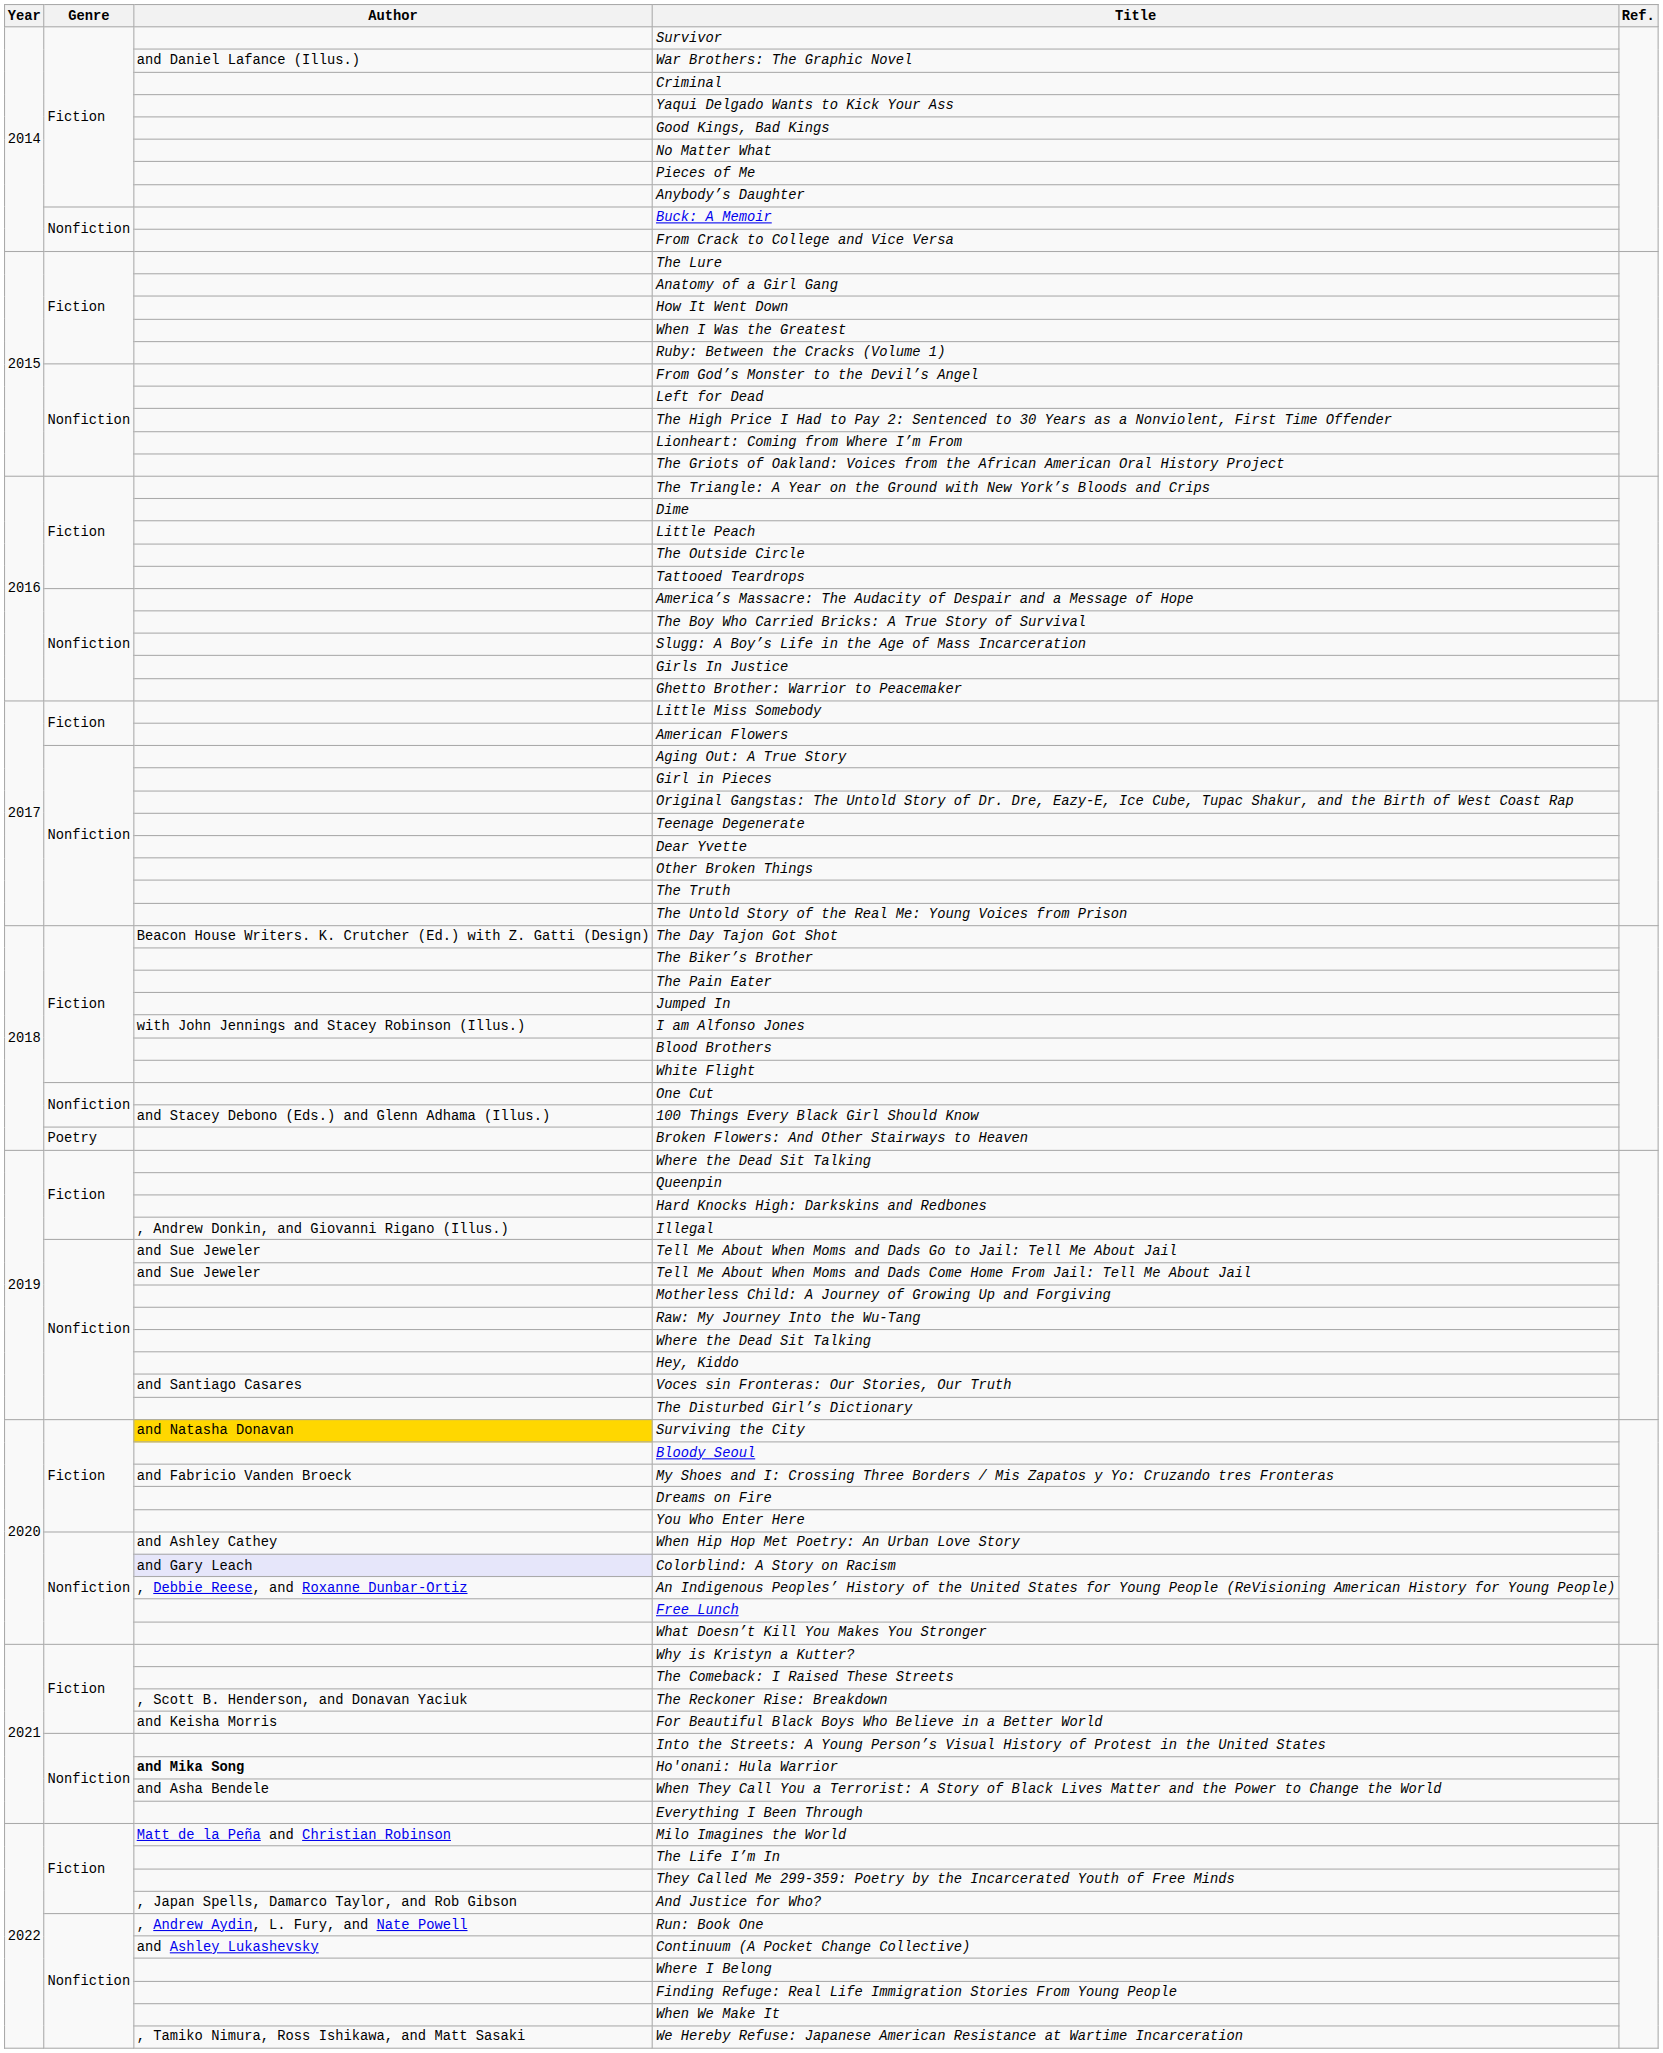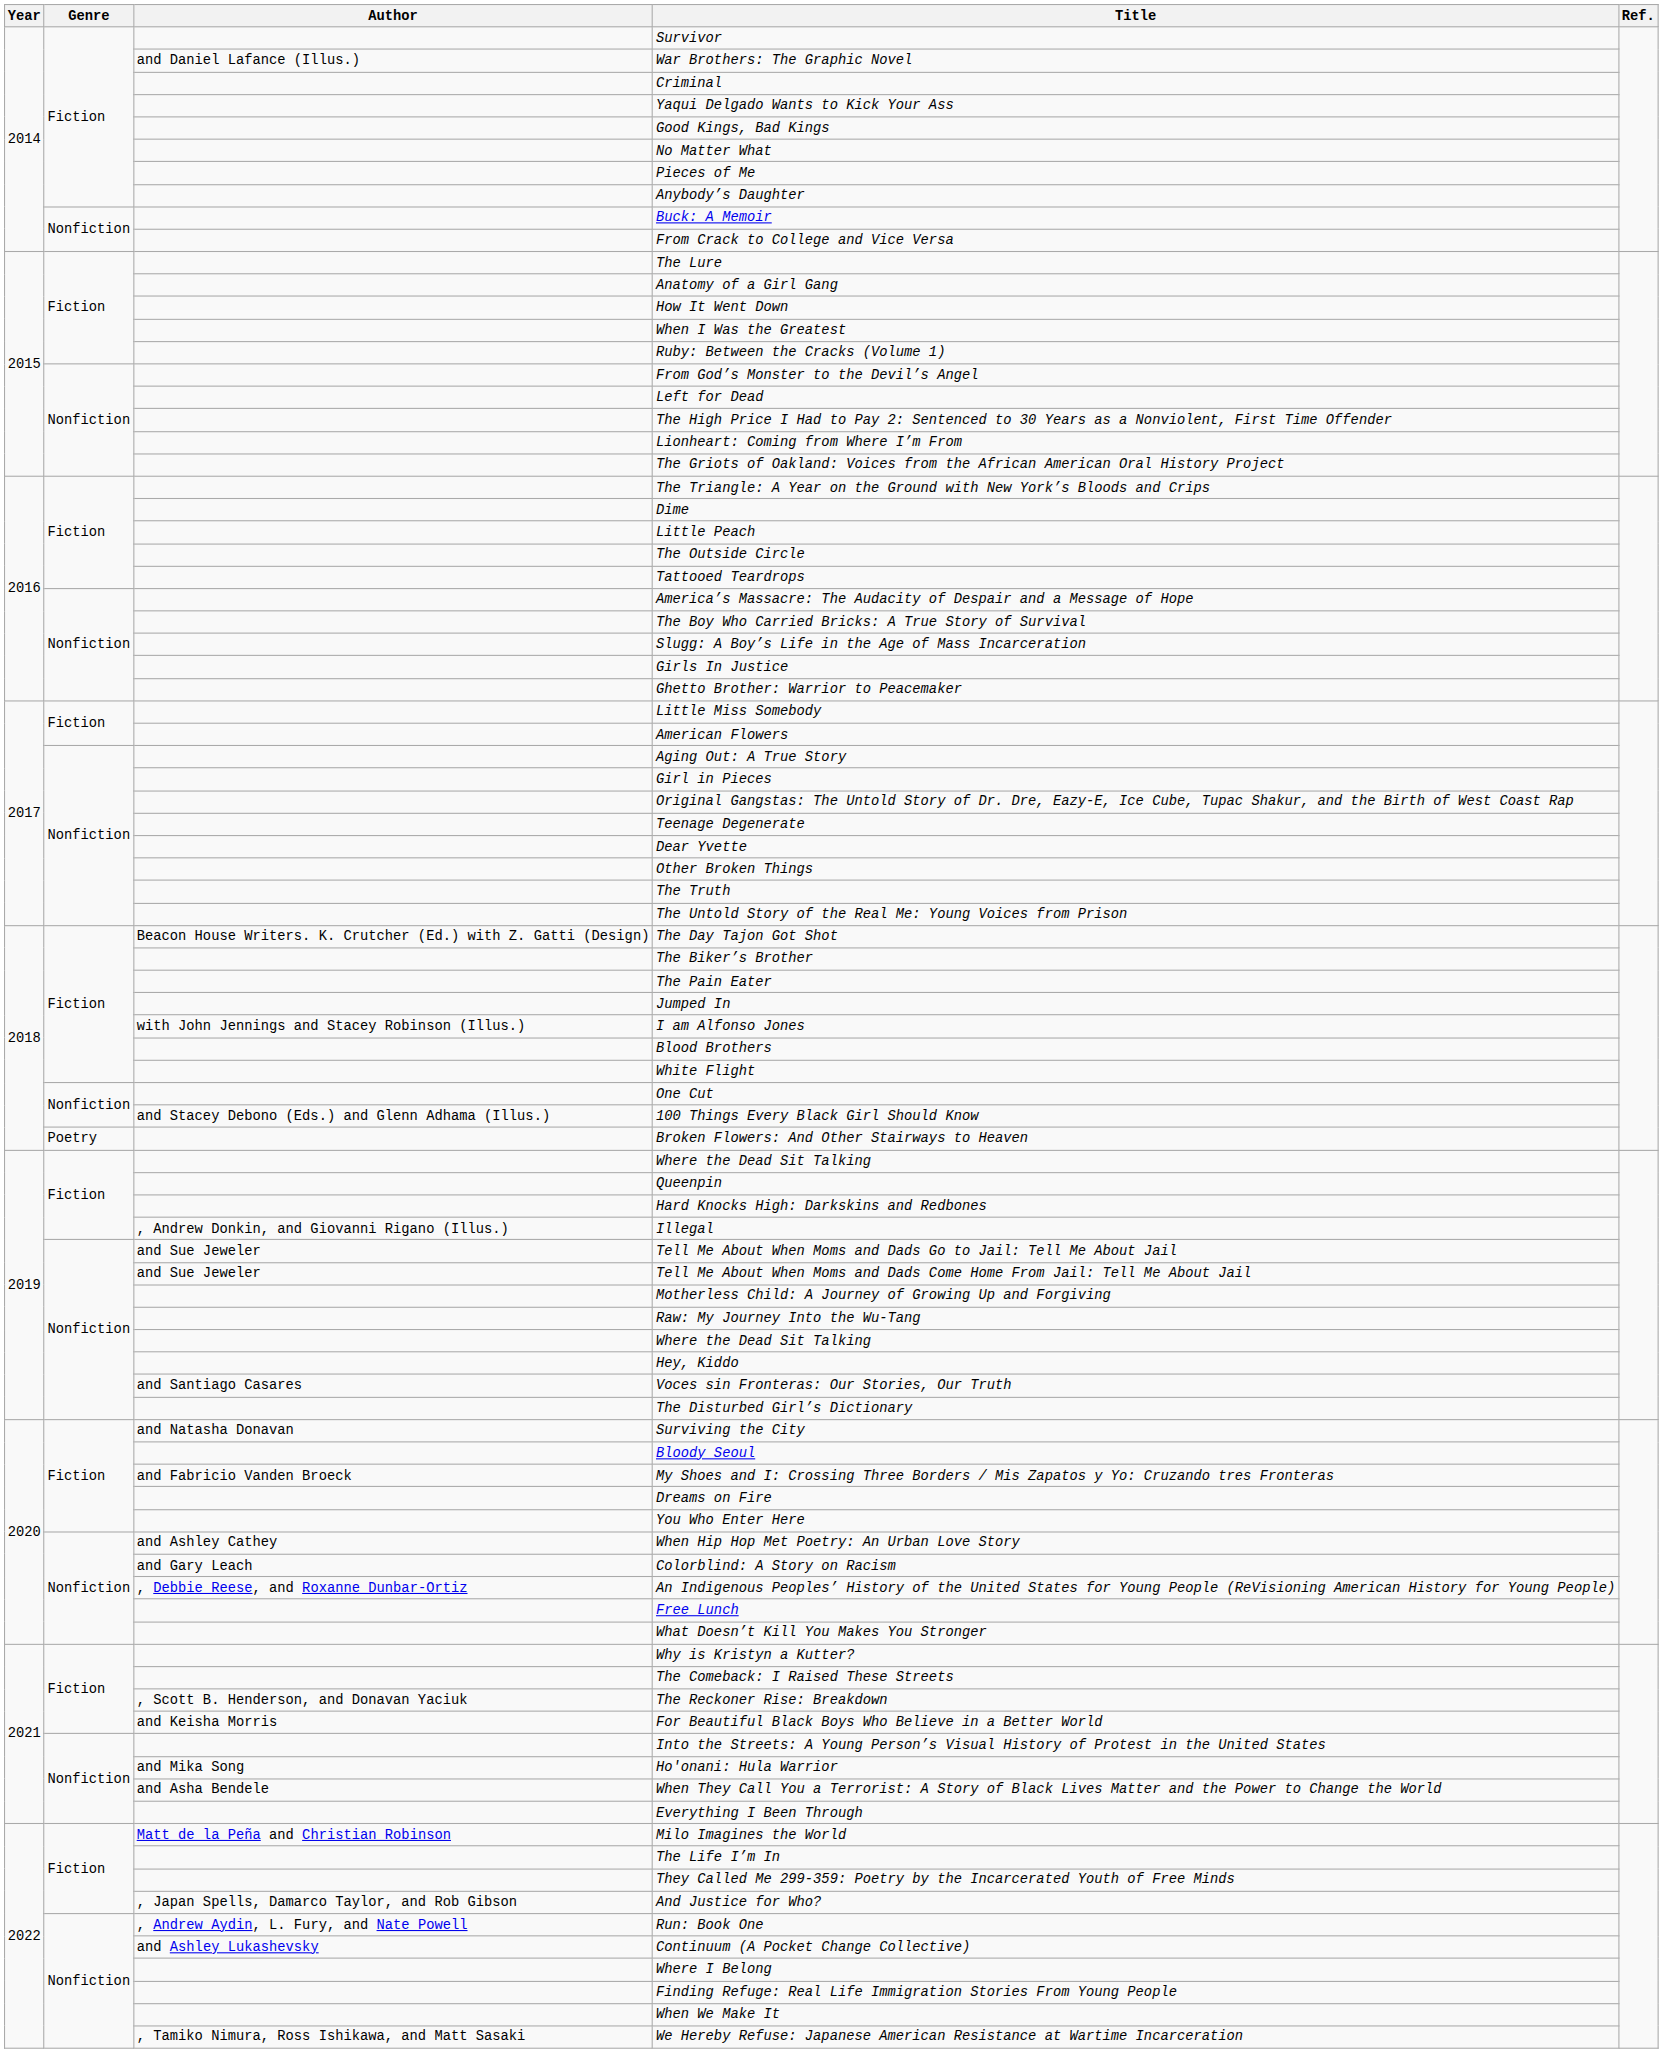(215, 1431) gold background -> (215, 1431) no background
(195, 1565) lavender background -> (195, 1565) no background
(190, 1768) bold -> (190, 1768) normal
